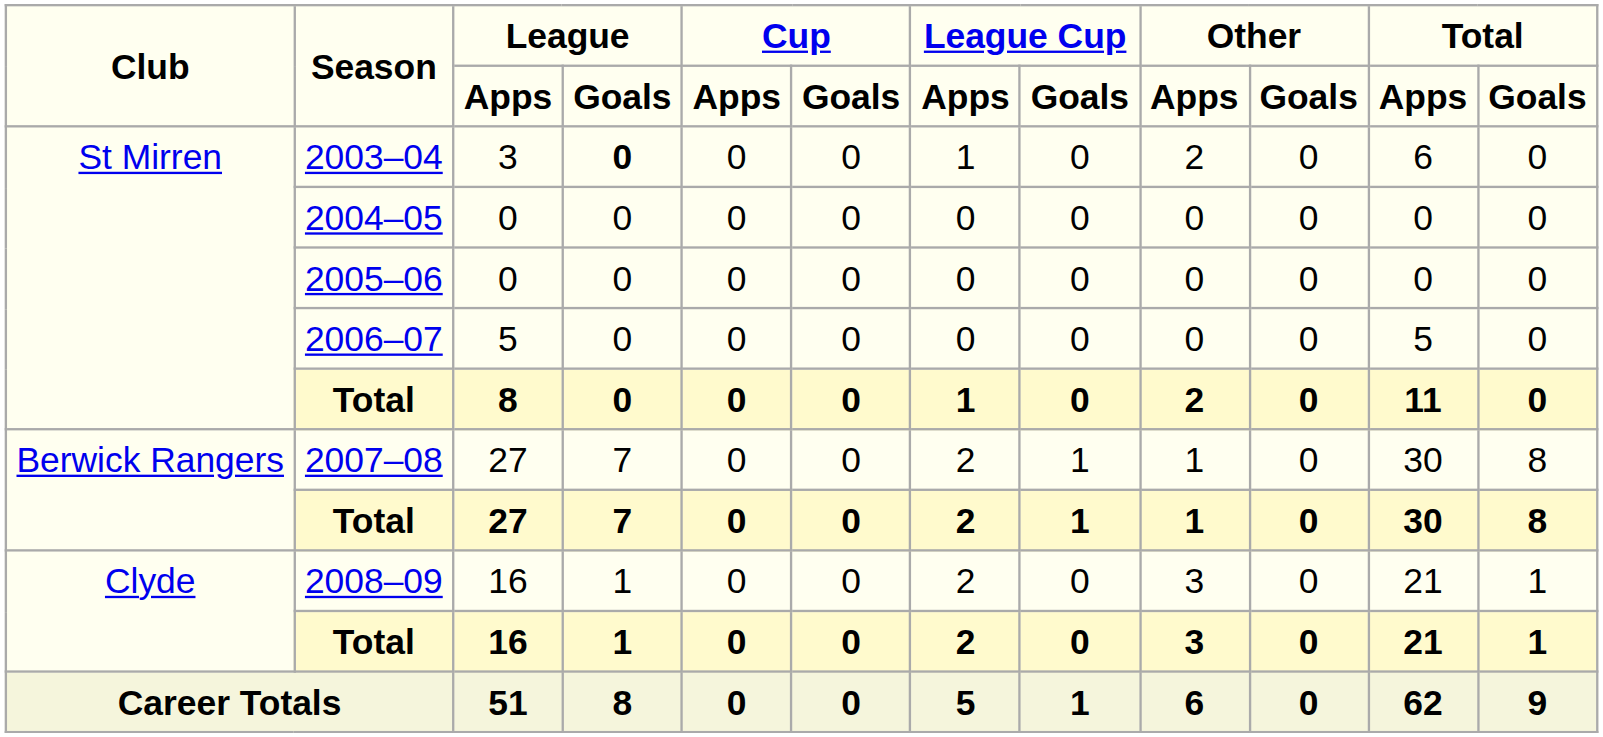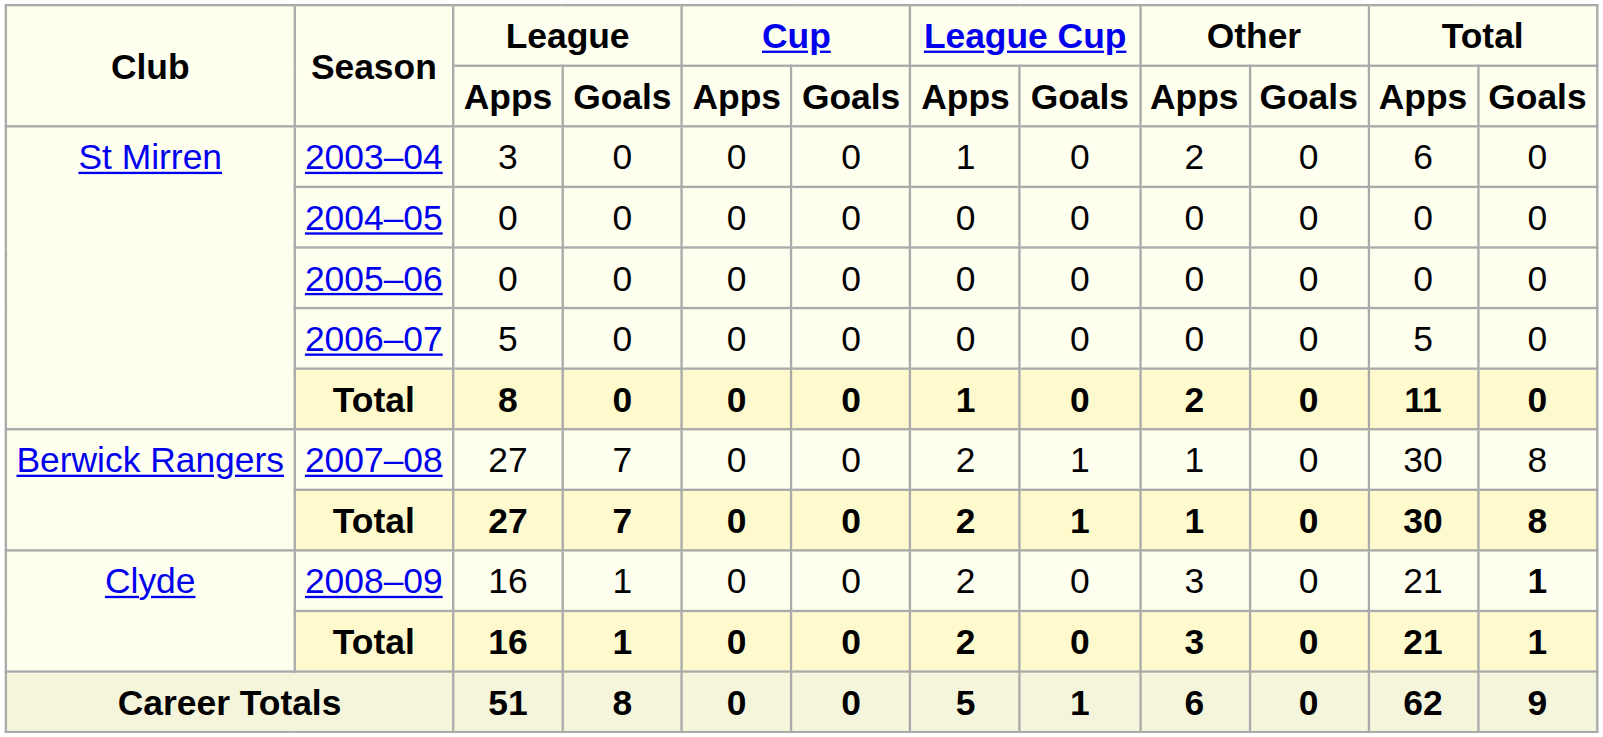(622, 157) bold -> (622, 157) normal
(1537, 581) normal -> (1537, 581) bold
